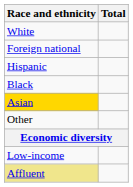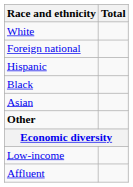(20, 102) gold background -> (20, 102) no background
(20, 119) normal -> (21, 119) bold
(26, 173) khaki background -> (26, 173) no background
